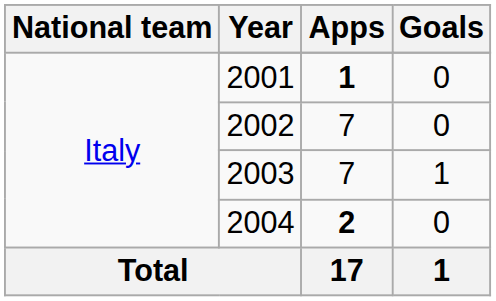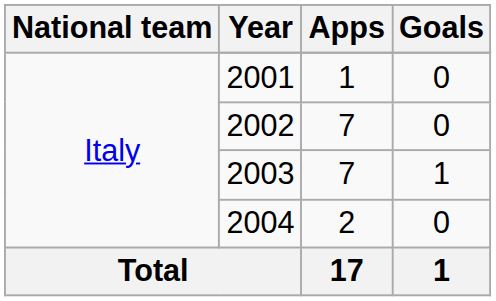(347, 77) bold -> (347, 77) normal
(347, 222) bold -> (347, 222) normal
